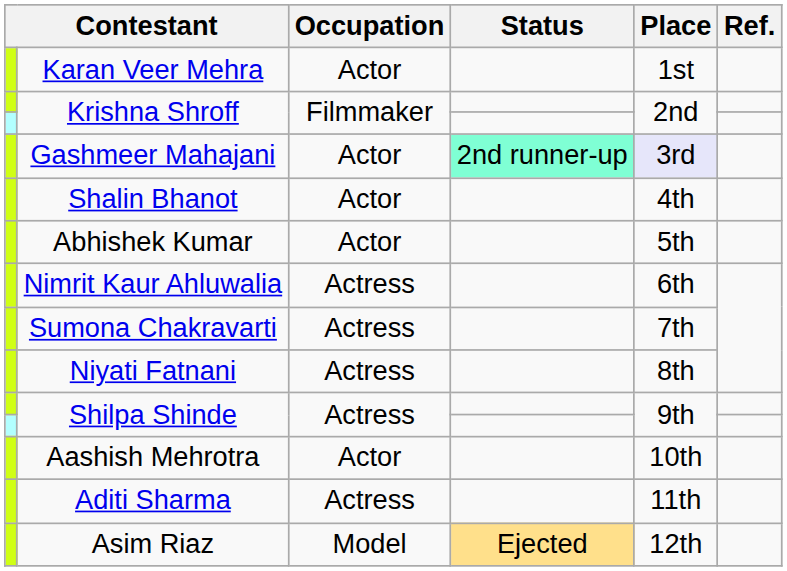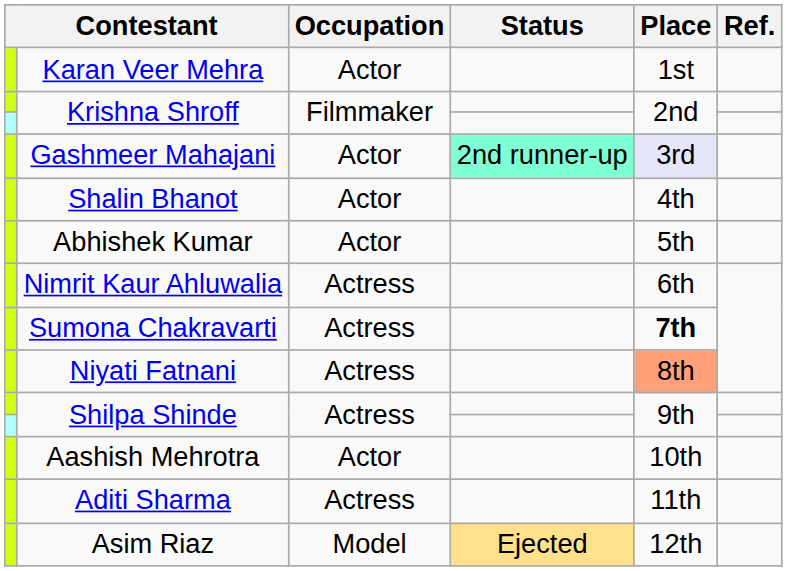(676, 328) normal -> (676, 328) bold
(676, 371) no background -> (676, 371) lightsalmon background
